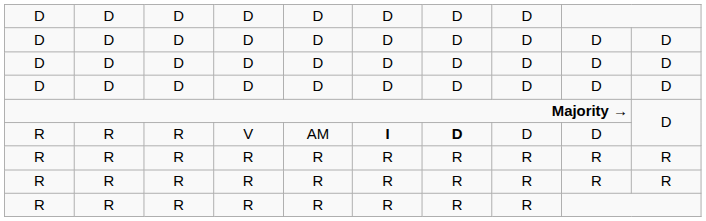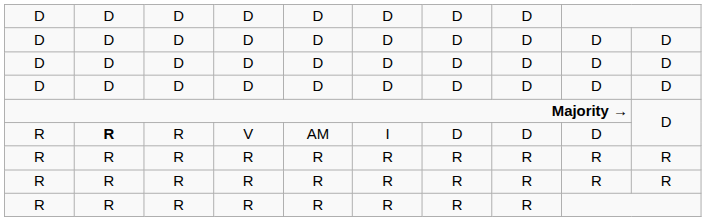(109, 134) normal -> (109, 134) bold
(388, 134) bold -> (388, 134) normal
(457, 134) bold -> (457, 134) normal
